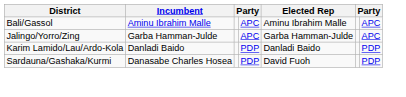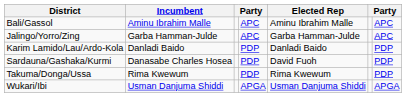+ row: (49, 74)
+ row: (27, 86)
